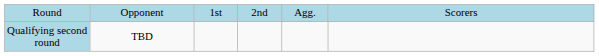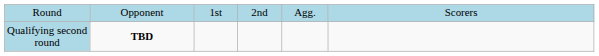(142, 36) normal -> (142, 36) bold
